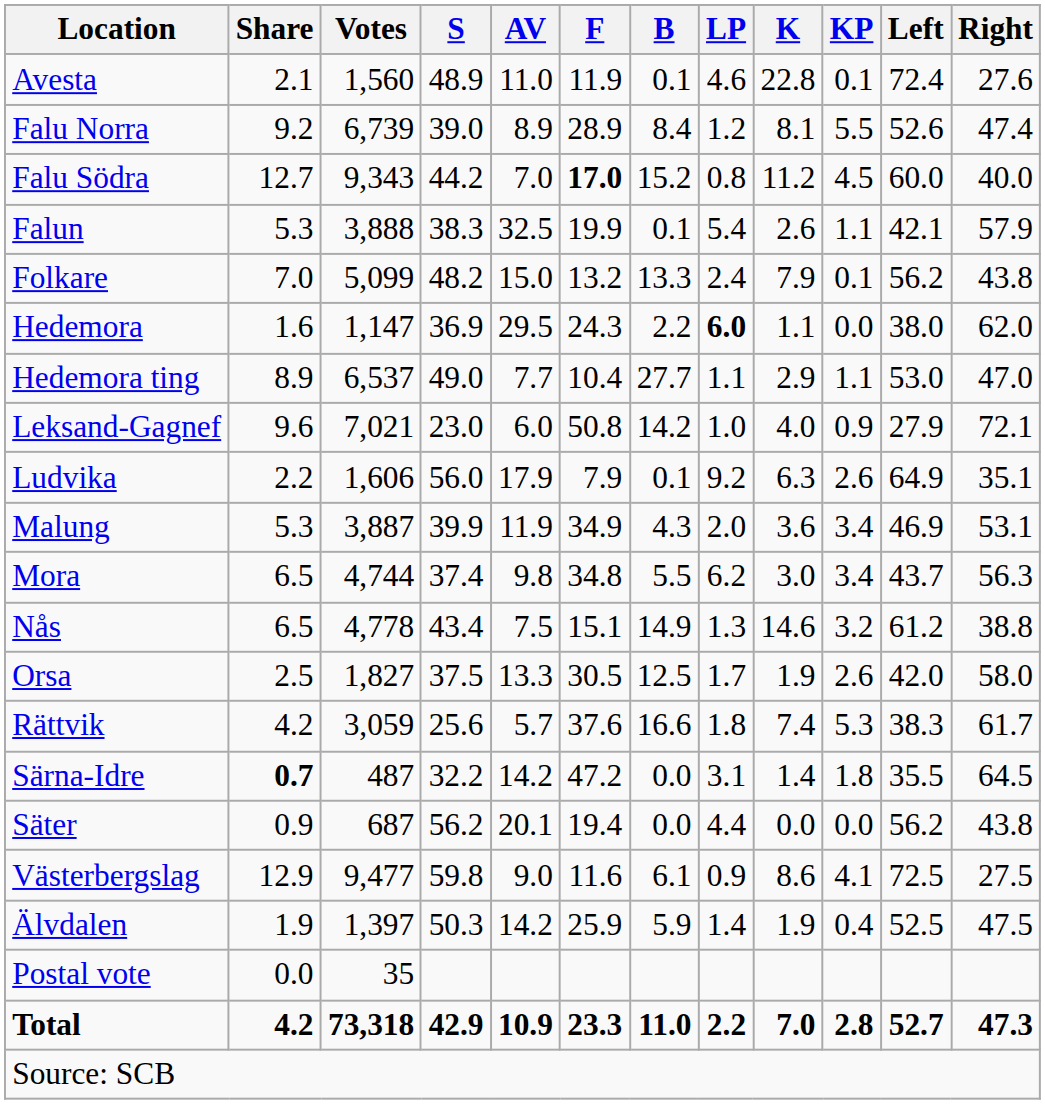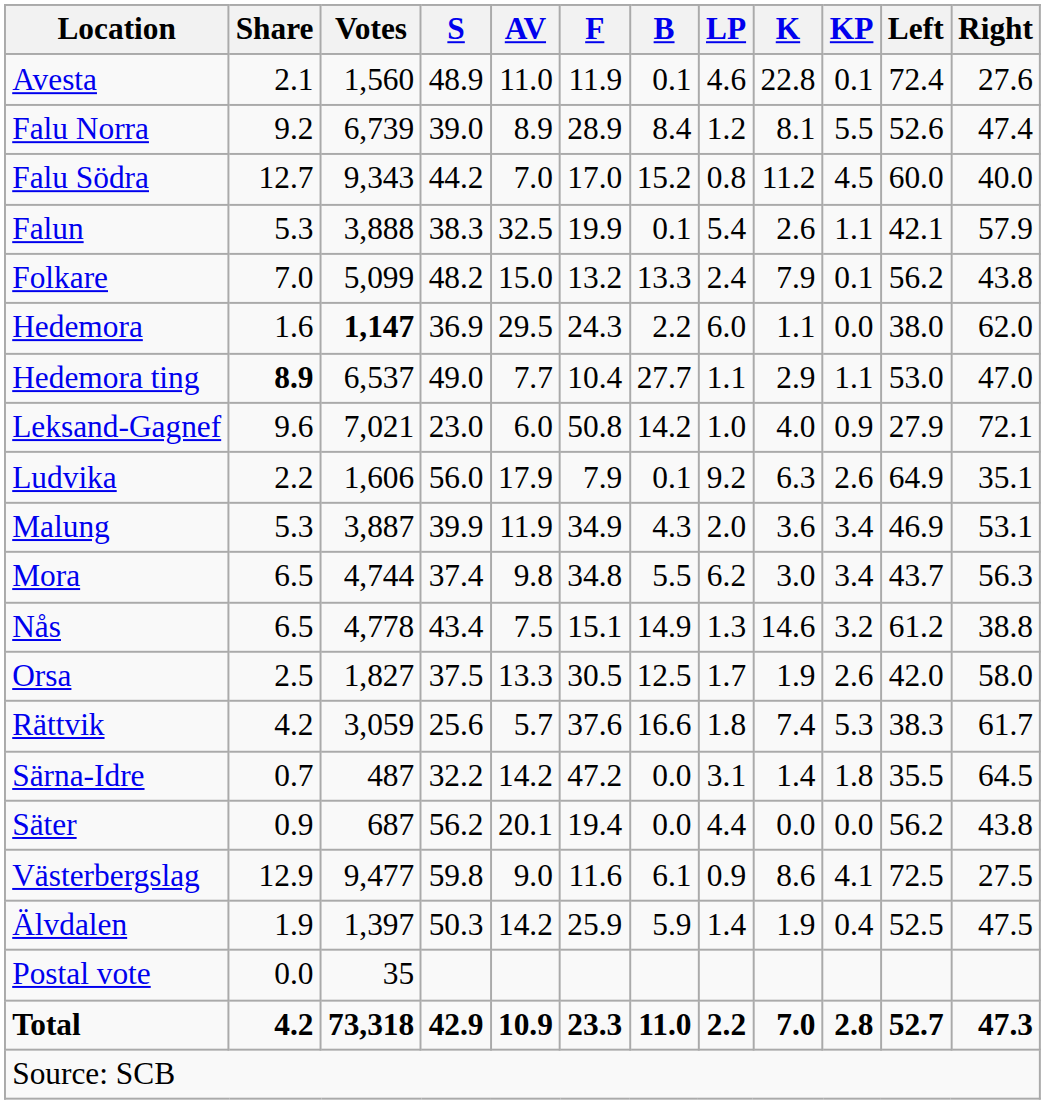(595, 178) bold -> (595, 178) normal
(379, 327) normal -> (379, 327) bold
(726, 327) bold -> (726, 327) normal
(294, 377) normal -> (294, 377) bold
(294, 775) bold -> (294, 775) normal
